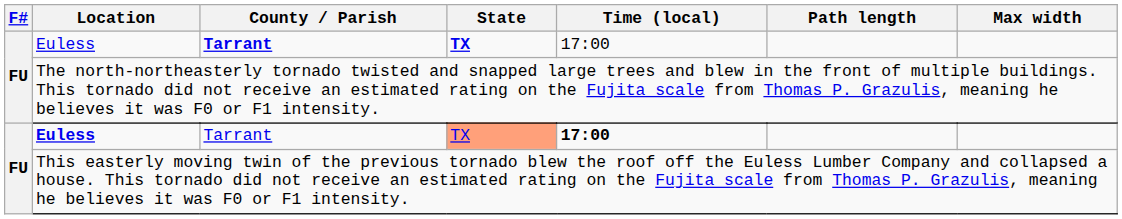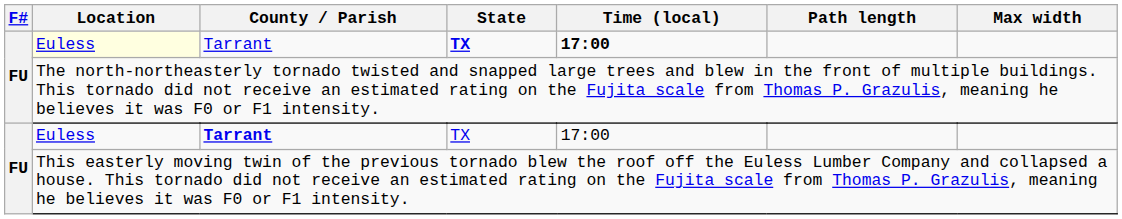(65, 45) no background -> (65, 45) lightyellow background
(238, 45) bold -> (238, 45) normal
(585, 45) normal -> (585, 45) bold
(65, 136) bold -> (65, 136) normal
(238, 136) normal -> (238, 136) bold
(460, 136) lightsalmon background -> (460, 136) no background
(585, 136) bold -> (585, 136) normal
